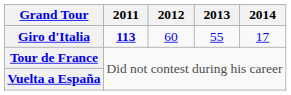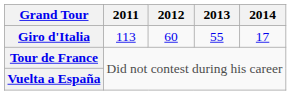(126, 36) bold -> (126, 36) normal
